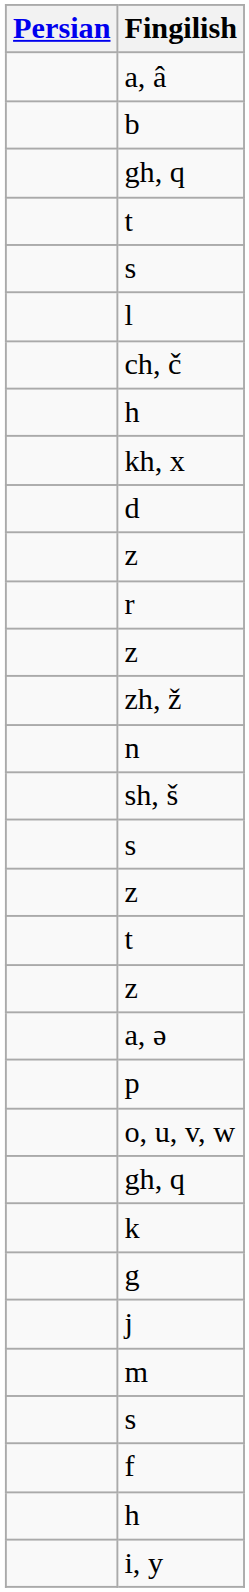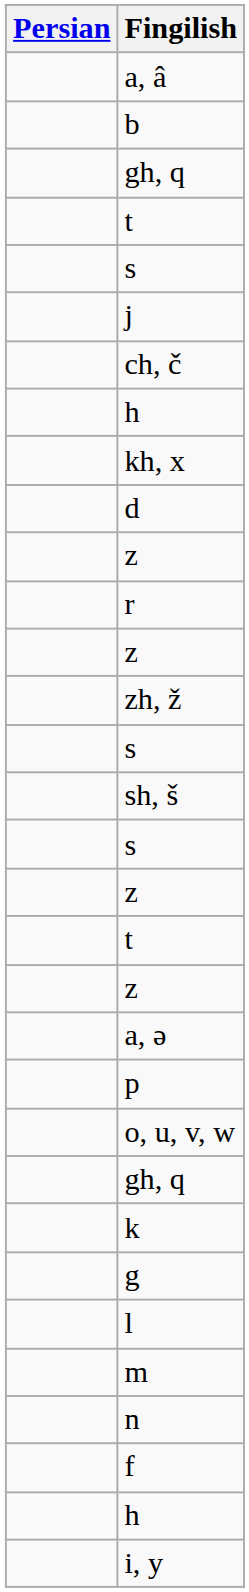(129, 316) l -> (129, 316) j
(132, 747) n -> (130, 747) s
(129, 1323) j -> (129, 1323) l
(130, 1419) s -> (132, 1419) n
